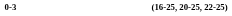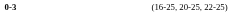(190, 7) bold -> (190, 7) normal
